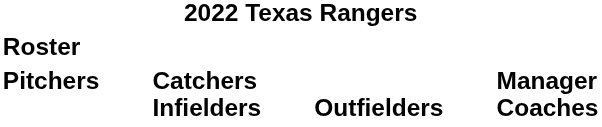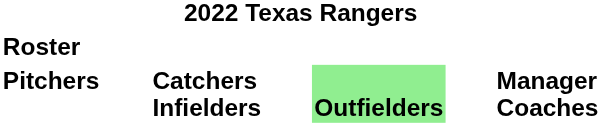(379, 108) no background -> (379, 108) lightgreen background
